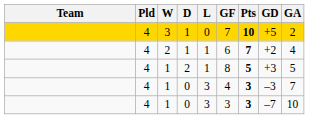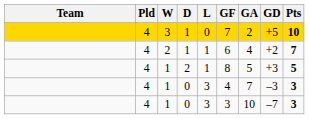columns swapped: (293, 13) <-> (248, 13)
